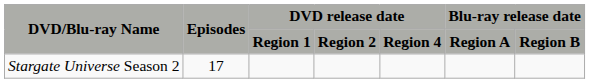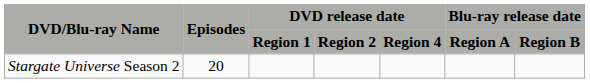(216, 66) 17 -> (216, 66) 20
